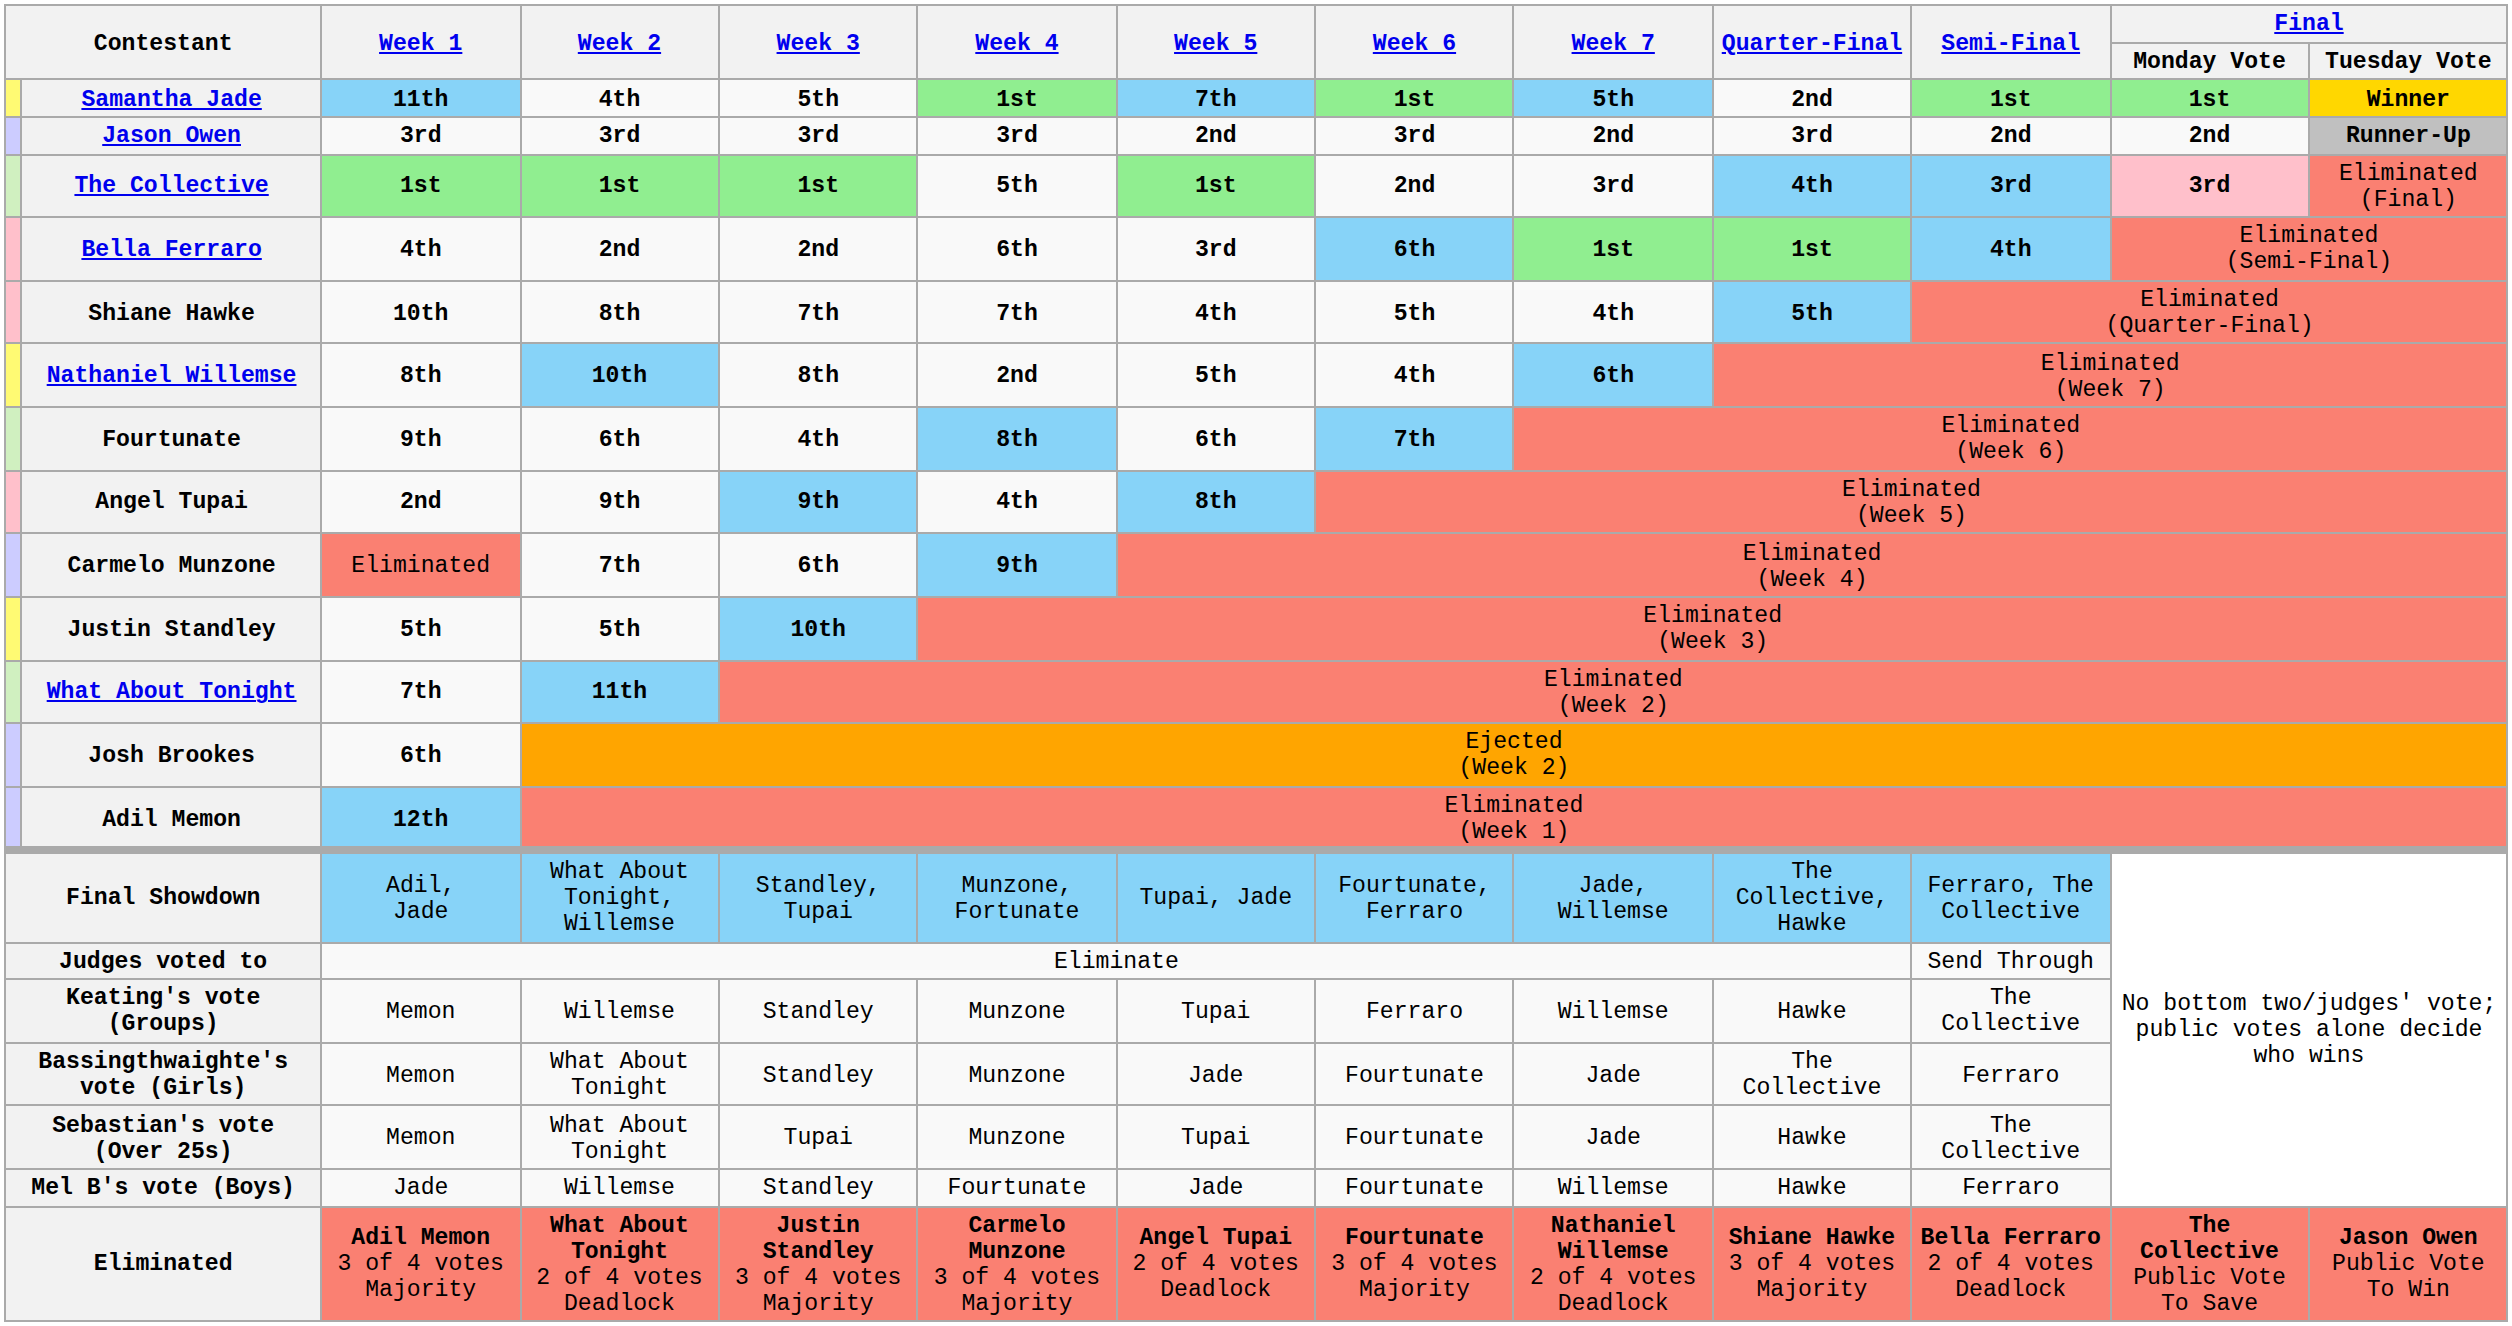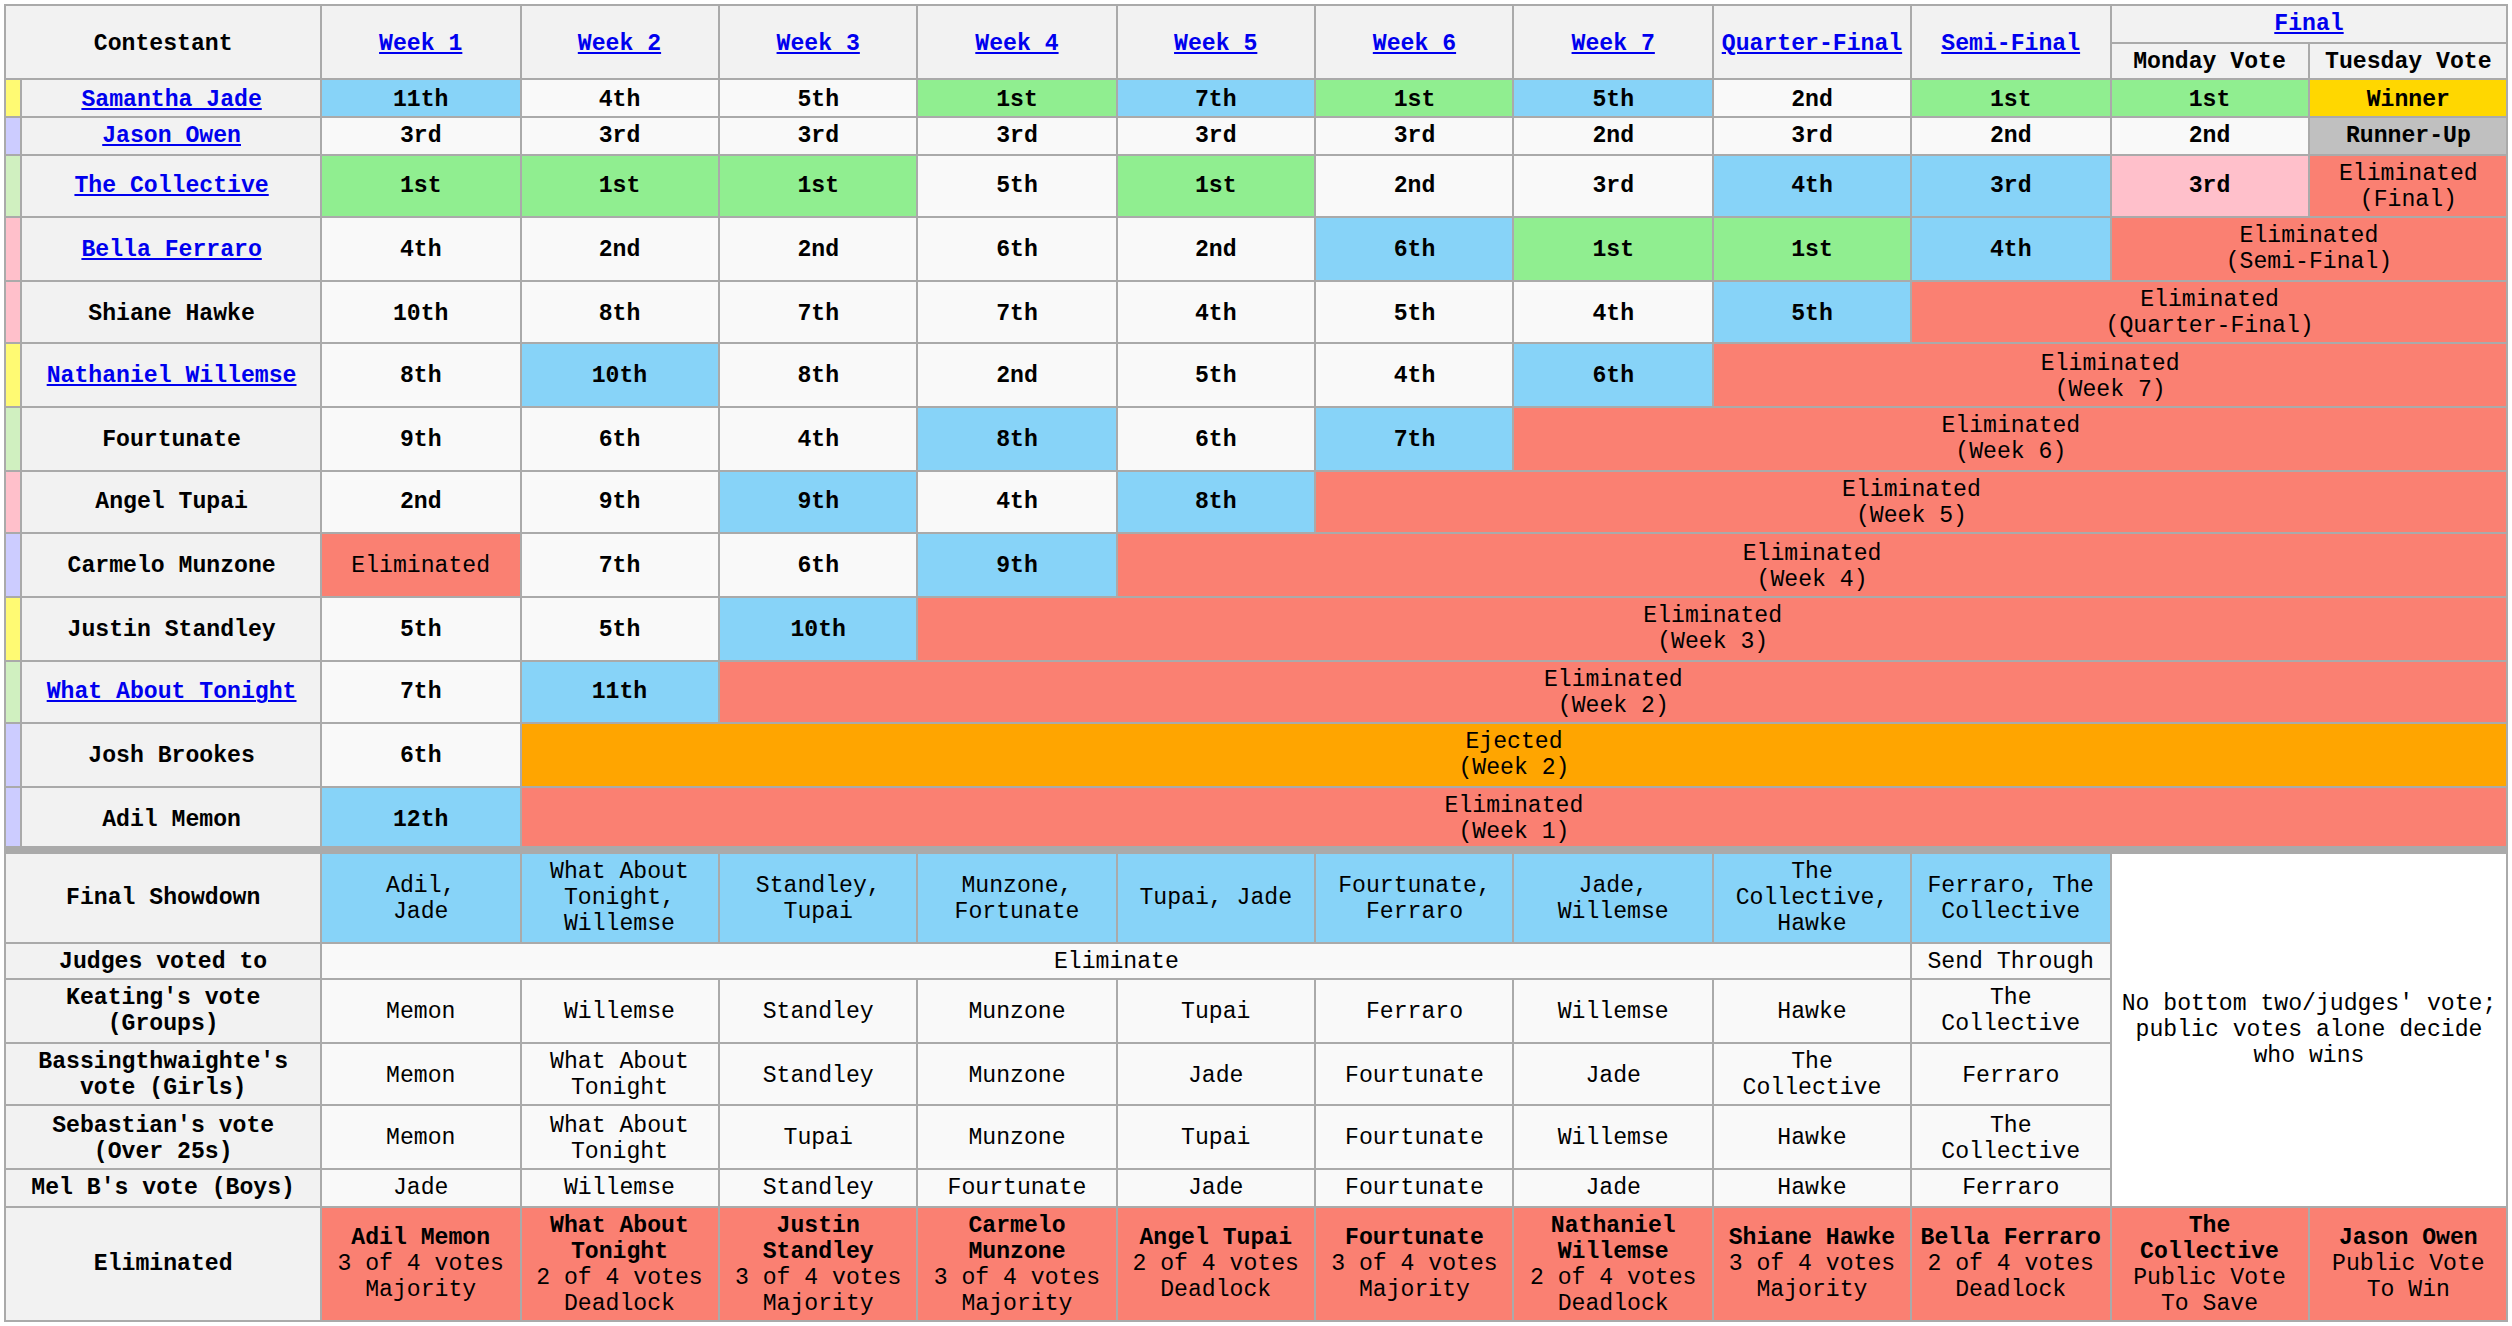(1216, 135) 2nd -> (1216, 135) 3rd
(1216, 248) 3rd -> (1216, 248) 2nd
(1613, 1137) Jade -> (1613, 1137) Willemse
(1613, 1187) Willemse -> (1613, 1187) Jade
